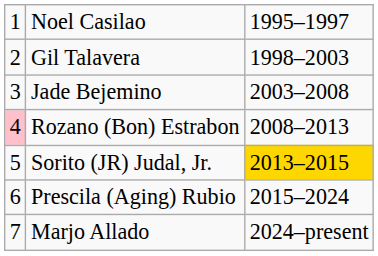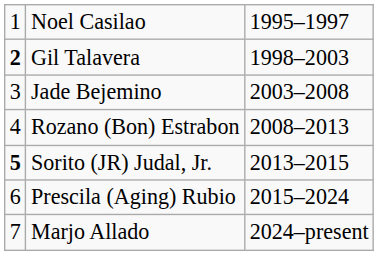(15, 57) normal -> (15, 57) bold
(15, 127) pink background -> (15, 127) no background
(15, 162) normal -> (15, 162) bold
(299, 162) gold background -> (299, 162) no background
